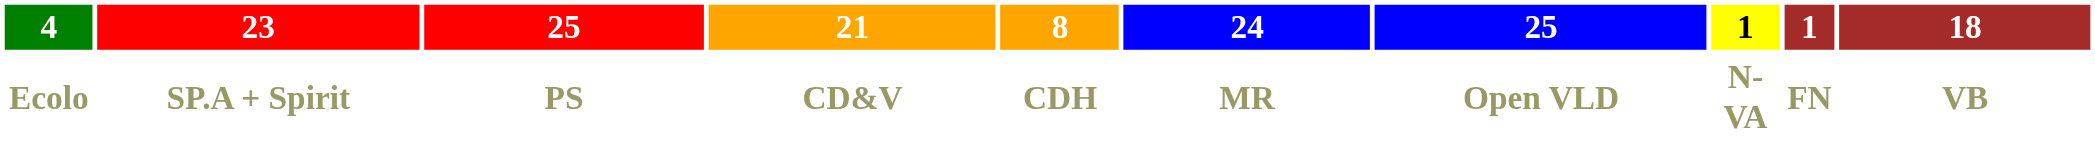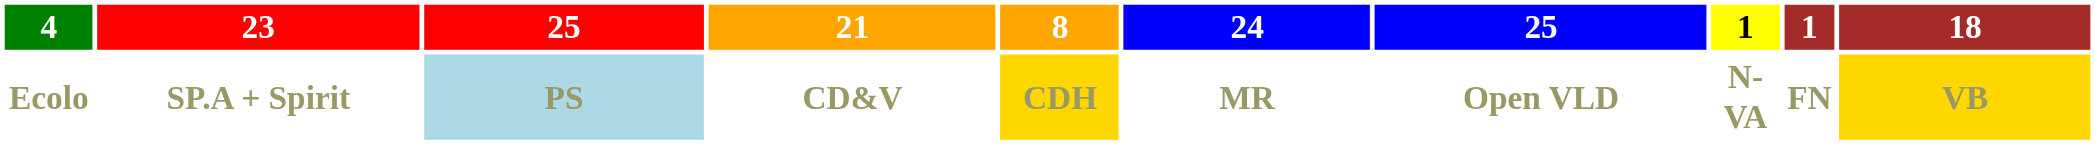(564, 96) no background -> (564, 96) lightblue background
(1060, 96) no background -> (1060, 96) gold background
(1965, 96) no background -> (1965, 96) gold background
